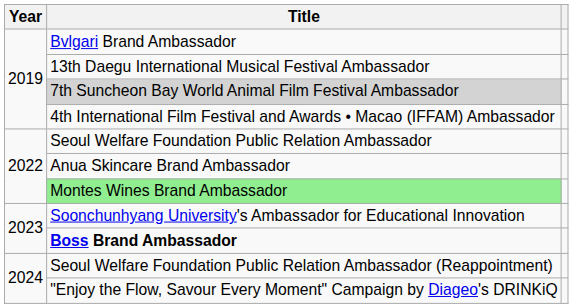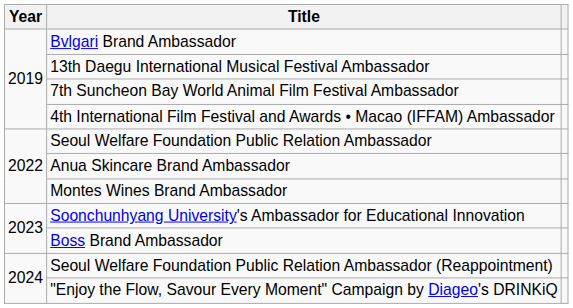(254, 91) lightgrey background -> (254, 91) no background
(169, 191) lightgreen background -> (169, 191) no background
(144, 240) bold -> (137, 240) normal
